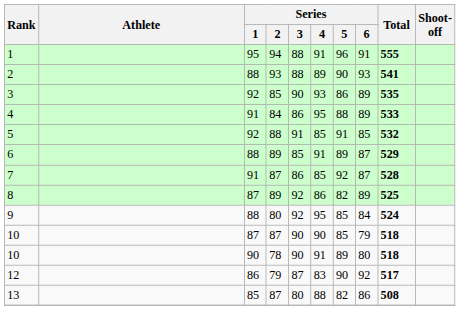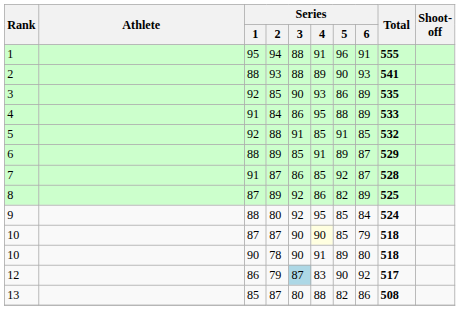(320, 235) no background -> (320, 235) lightyellow background
(298, 275) no background -> (298, 275) lightblue background
